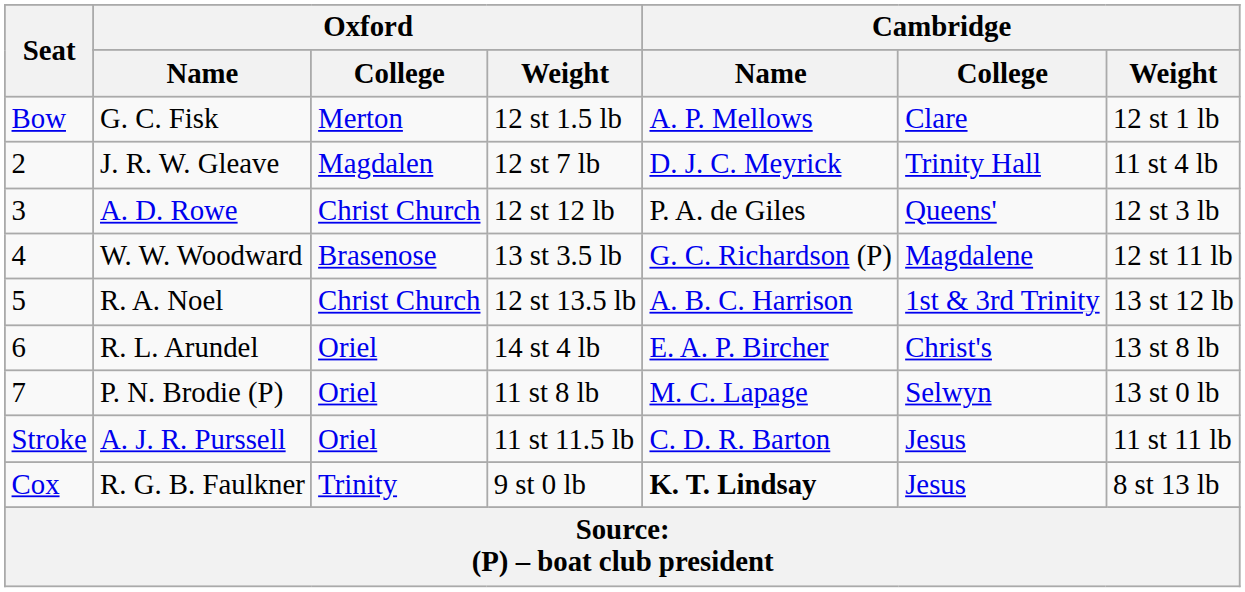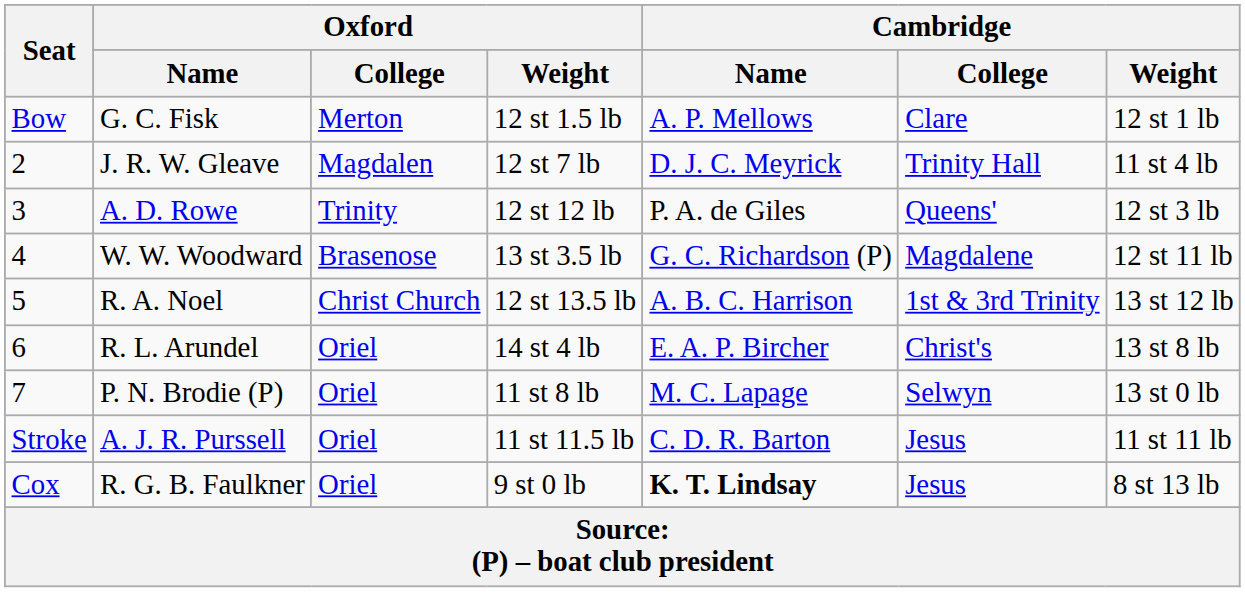(399, 210) Christ Church -> (358, 210) Trinity
(358, 484) Trinity -> (348, 484) Oriel
